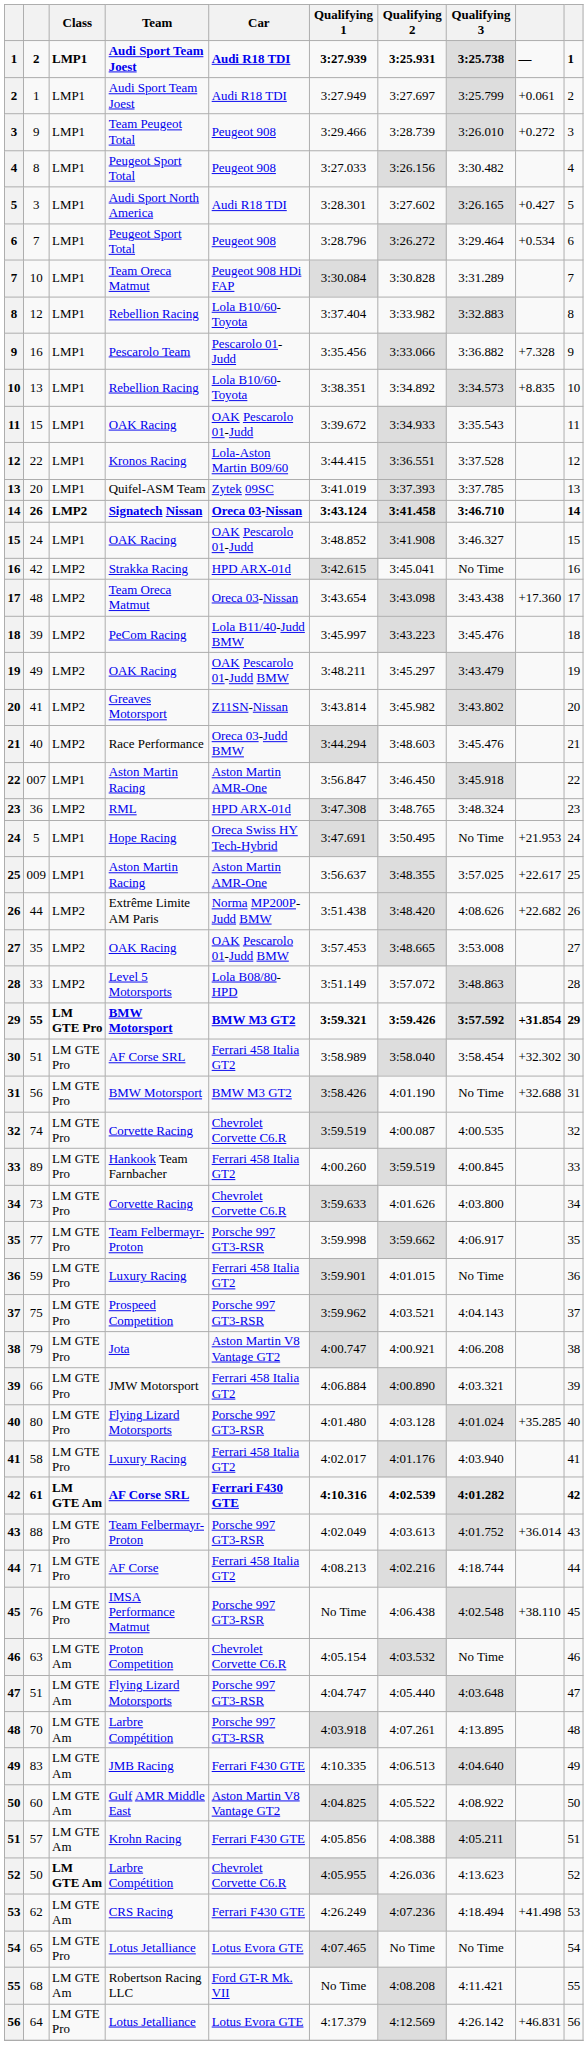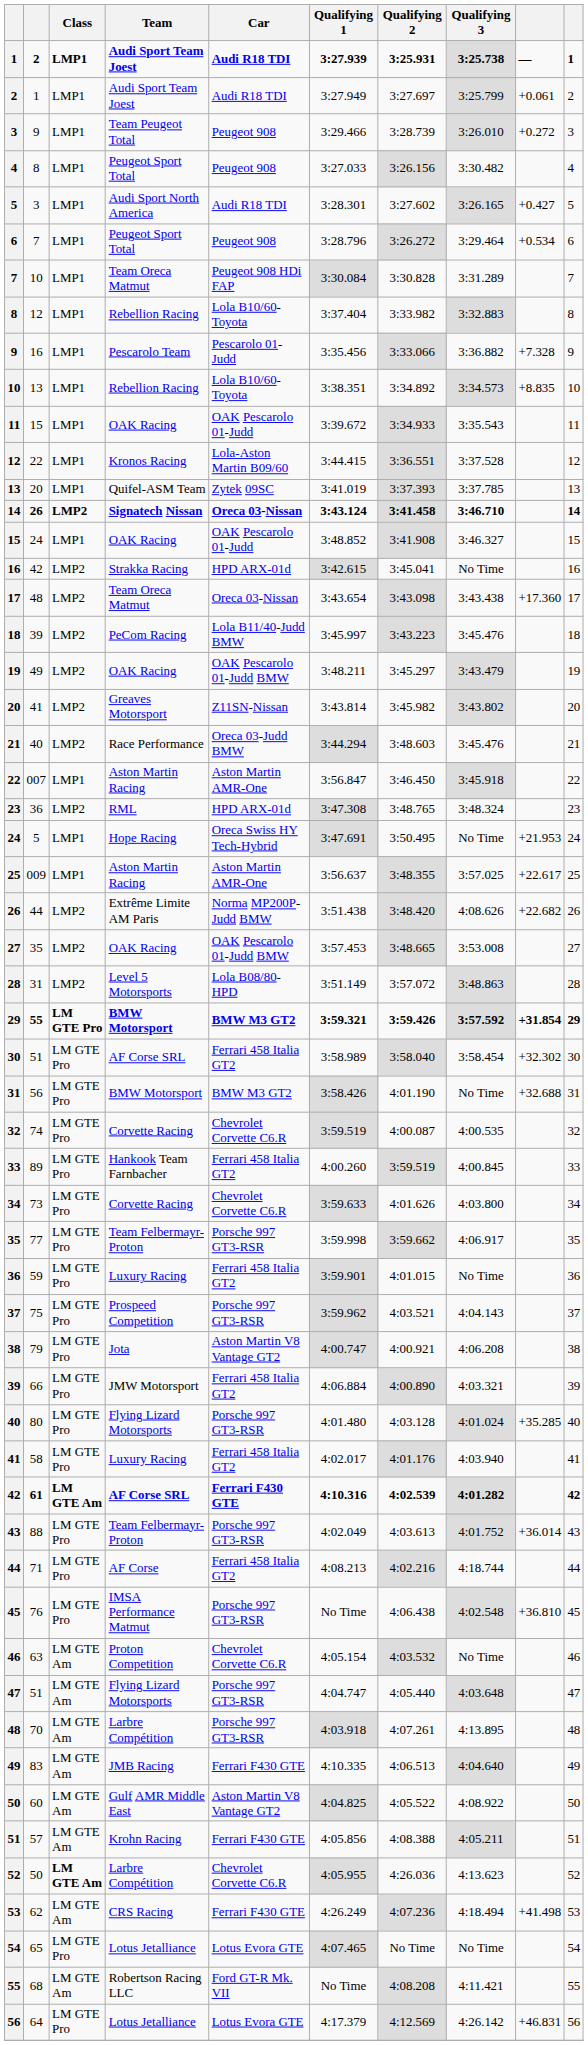(36, 983) 33 -> (36, 983) 31
(540, 1612) +38.110 -> (540, 1612) +36.810
